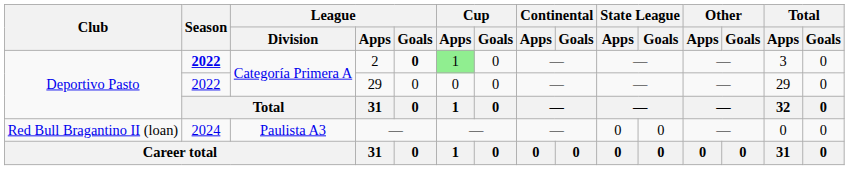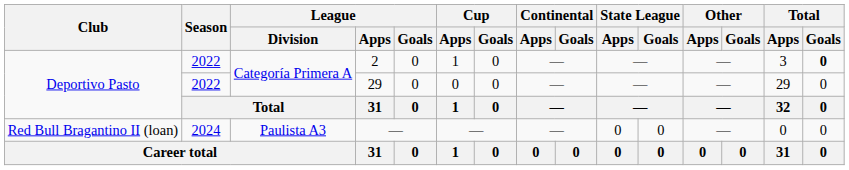(206, 61) bold -> (206, 61) normal
(415, 61) bold -> (415, 61) normal
(455, 61) lightgreen background -> (455, 61) no background
(823, 61) normal -> (823, 61) bold
